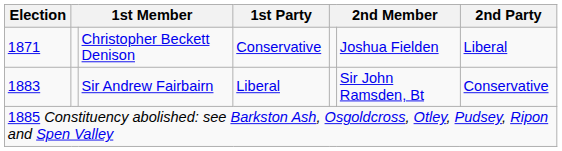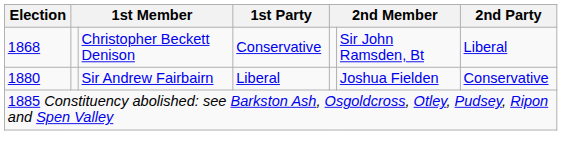(24, 47) 1871 -> (24, 47) 1868
(389, 47) Joshua Fielden -> (382, 47) Sir John Ramsden, Bt
(24, 86) 1883 -> (24, 78) 1880
(382, 86) Sir John Ramsden, Bt -> (389, 78) Joshua Fielden
